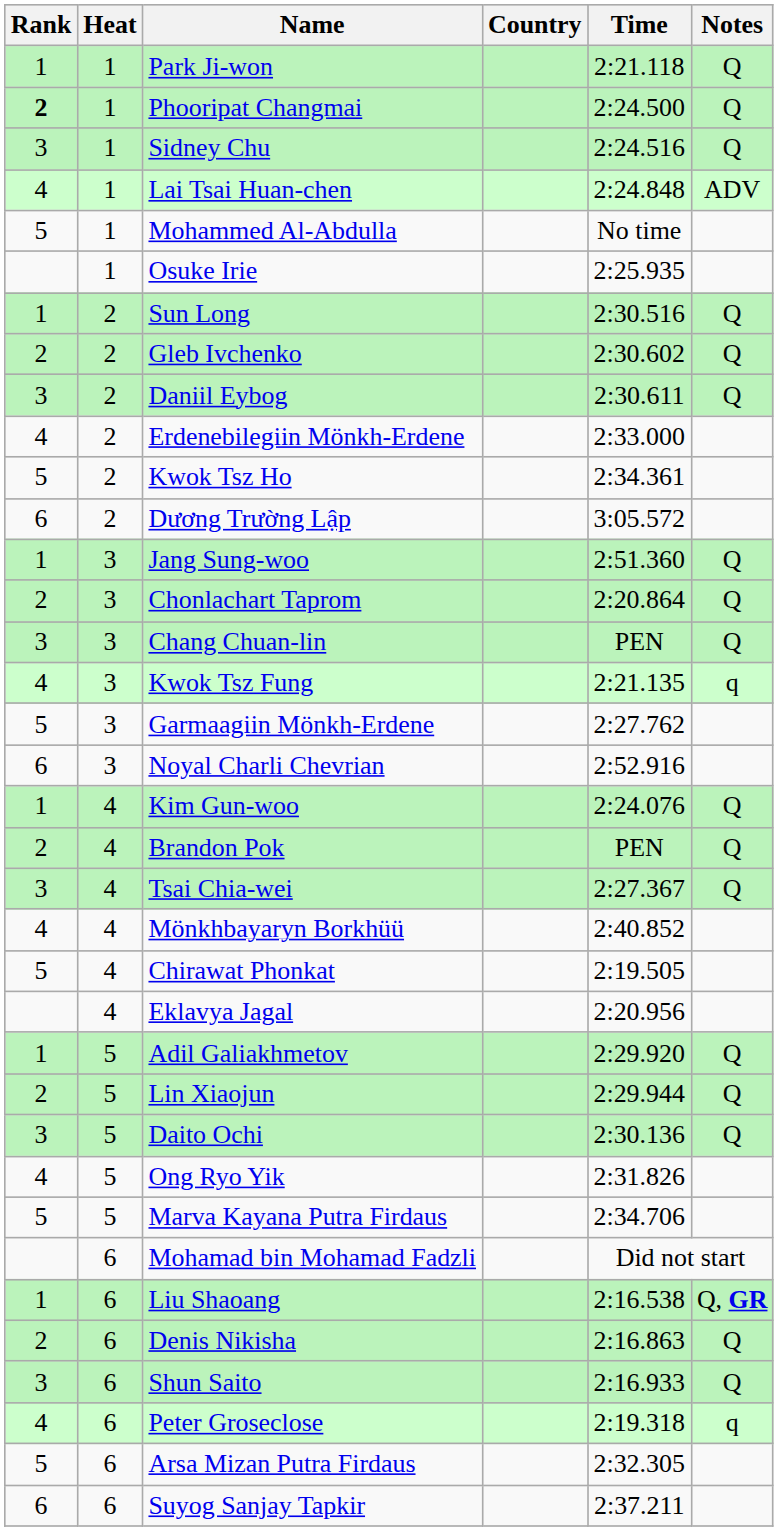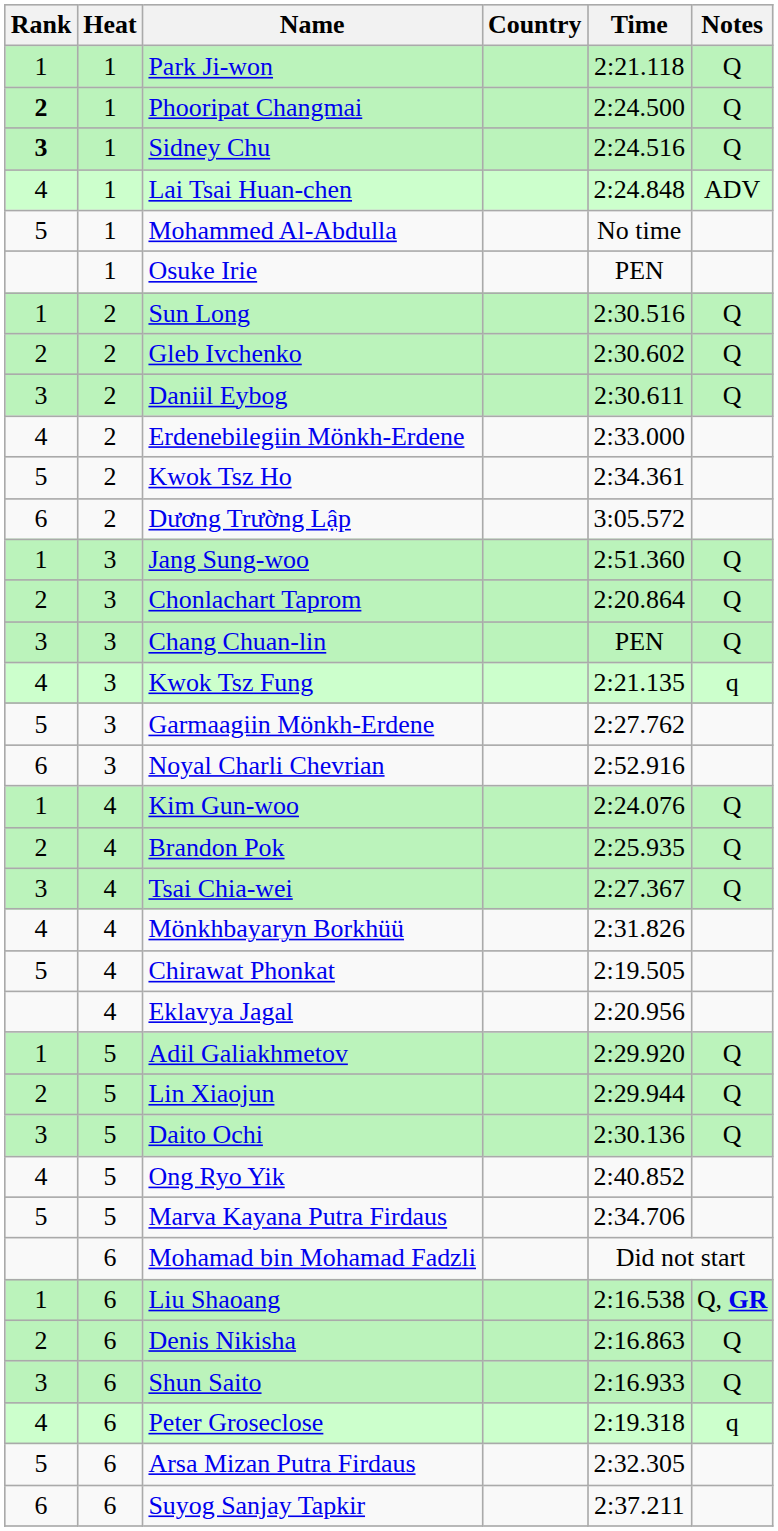(41, 148) normal -> (41, 148) bold
(639, 271) 2:25.935 -> (639, 271) PEN
(639, 847) PEN -> (639, 847) 2:25.935
(639, 929) 2:40.852 -> (639, 929) 2:31.826
(639, 1176) 2:31.826 -> (639, 1176) 2:40.852
